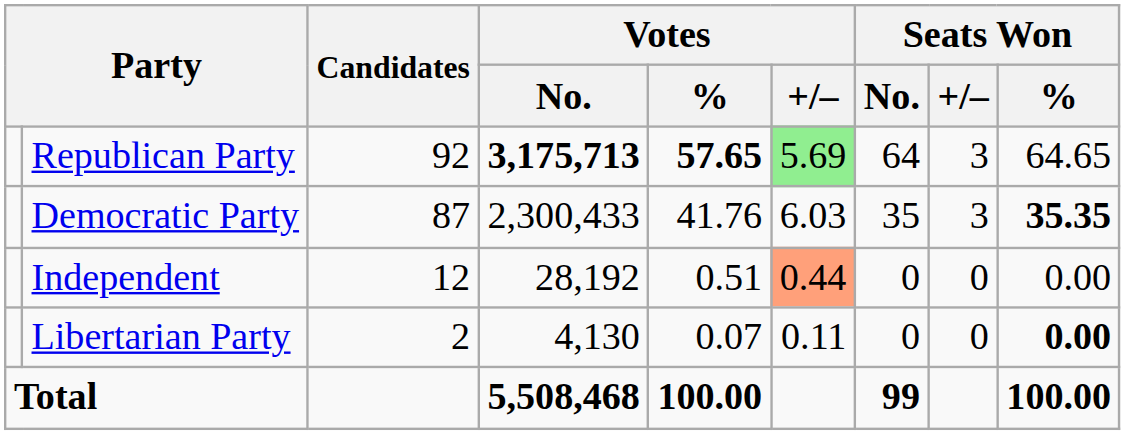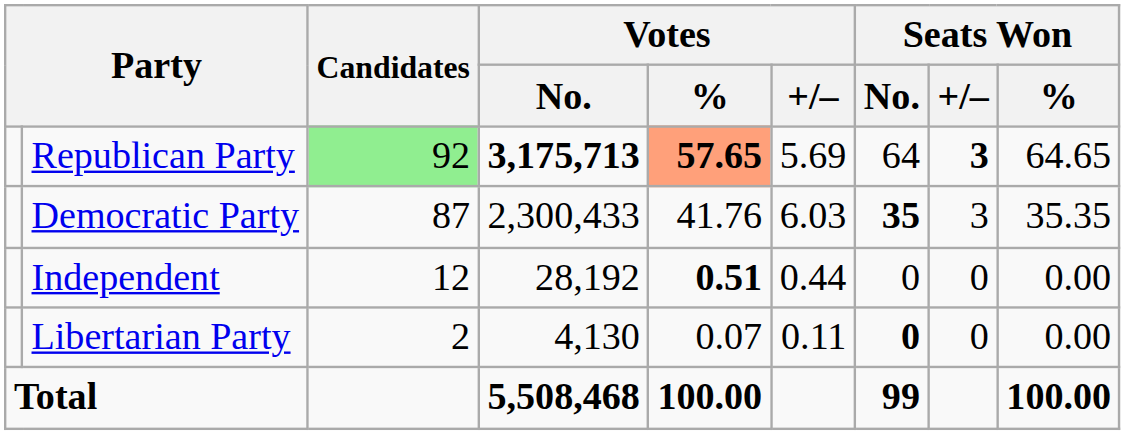(451, 155) no background -> (451, 155) lightgreen background
(719, 155) no background -> (719, 155) lightsalmon background
(813, 155) lightgreen background -> (813, 155) no background
(979, 155) normal -> (979, 155) bold
(901, 215) normal -> (901, 215) bold
(1068, 215) bold -> (1068, 215) normal
(729, 276) normal -> (729, 276) bold
(813, 276) lightsalmon background -> (813, 276) no background
(910, 336) normal -> (910, 336) bold
(1078, 336) bold -> (1078, 336) normal
